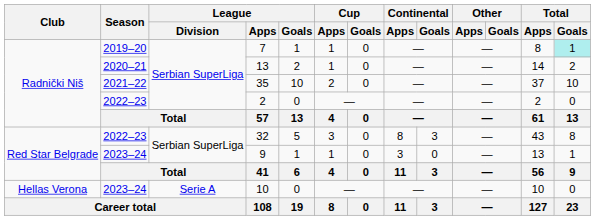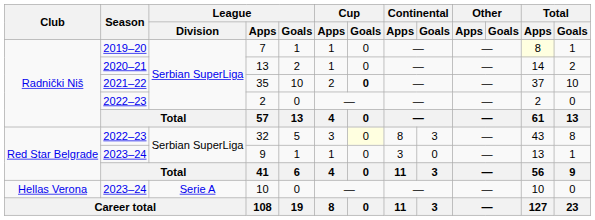(538, 48) no background -> (538, 48) lightyellow background
(572, 48) paleturquoise background -> (572, 48) no background
(366, 84) normal -> (366, 84) bold
(366, 136) no background -> (366, 136) lightyellow background
